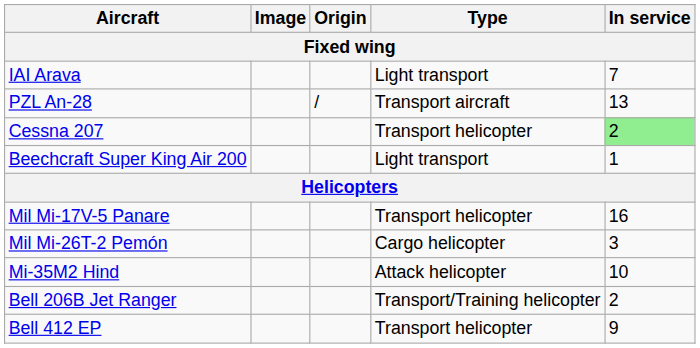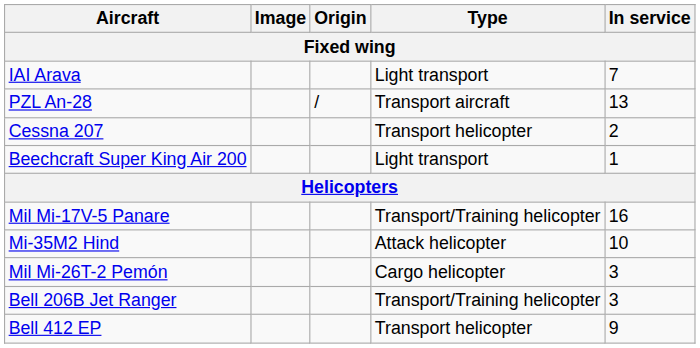(614, 131) lightgreen background -> (614, 131) no background
(453, 215) Transport helicopter -> (488, 215) Transport/Training helicopter
rows swapped: (88, 243) <-> (64, 272)
(614, 300) 2 -> (614, 300) 3
